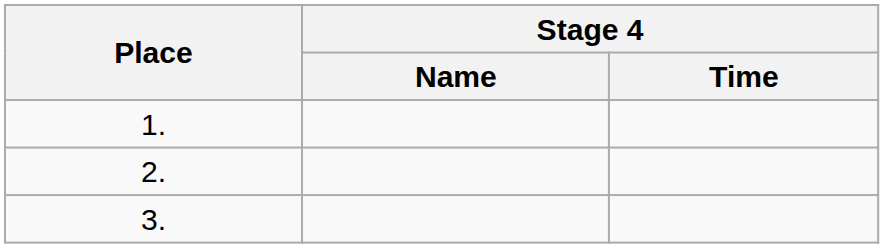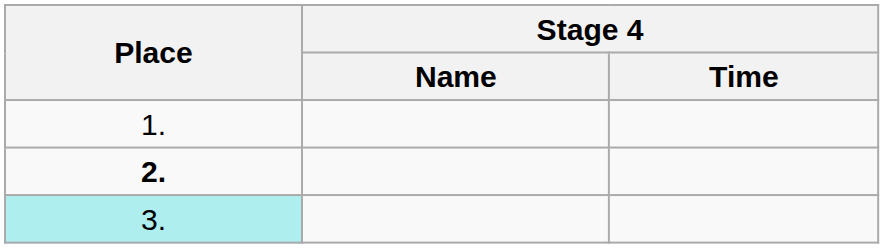(154, 172) normal -> (154, 172) bold
(154, 220) no background -> (154, 220) paleturquoise background
